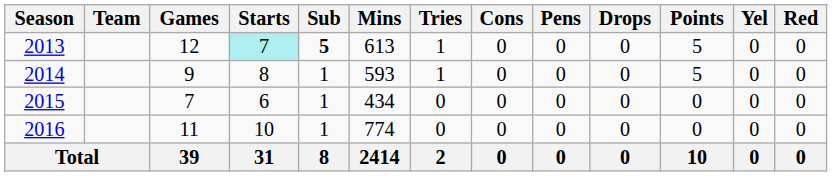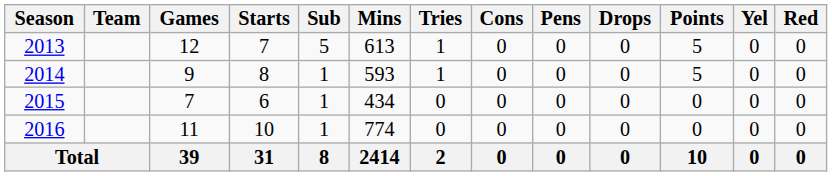(264, 46) paleturquoise background -> (264, 46) no background
(324, 46) bold -> (324, 46) normal
